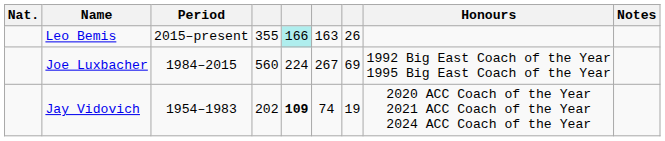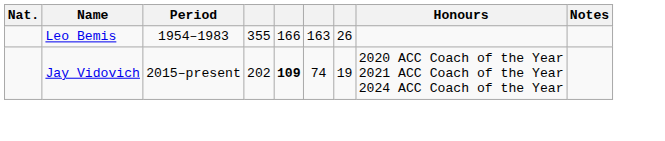(201, 37) 2015–present -> (194, 37) 1954–1983
(297, 37) paleturquoise background -> (289, 37) no background
- row: (97, 66)
(201, 110) 1954–1983 -> (194, 73) 2015–present
